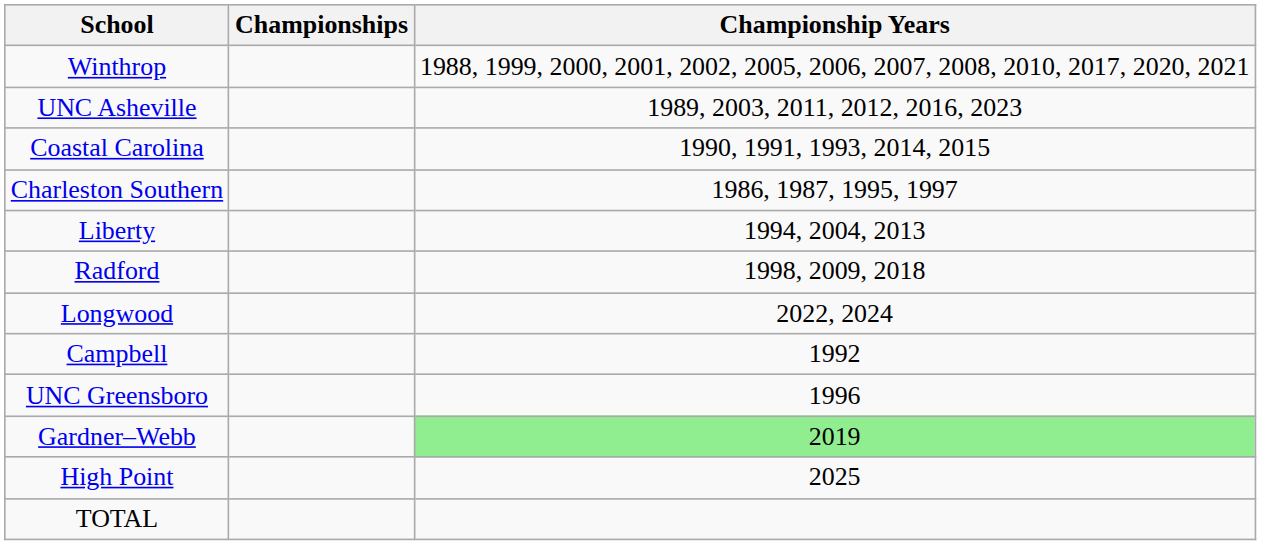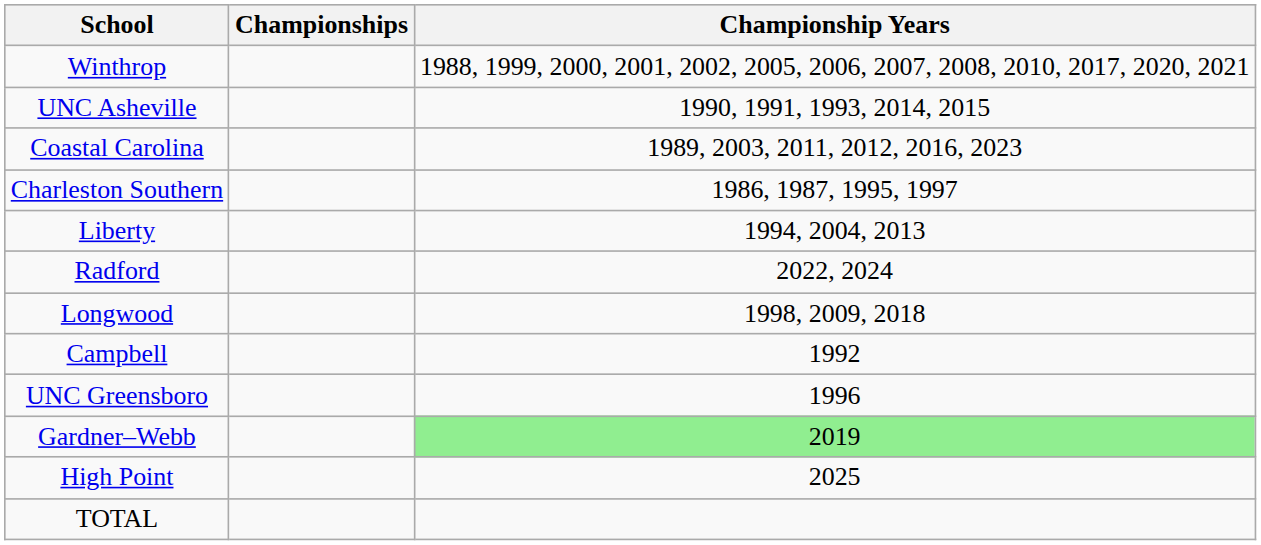(835, 107) 1989, 2003, 2011, 2012, 2016, 2023 -> (835, 107) 1990, 1991, 1993, 2014, 2015
(835, 148) 1990, 1991, 1993, 2014, 2015 -> (835, 148) 1989, 2003, 2011, 2012, 2016, 2023
(835, 271) 1998, 2009, 2018 -> (835, 271) 2022, 2024
(835, 312) 2022, 2024 -> (835, 312) 1998, 2009, 2018
